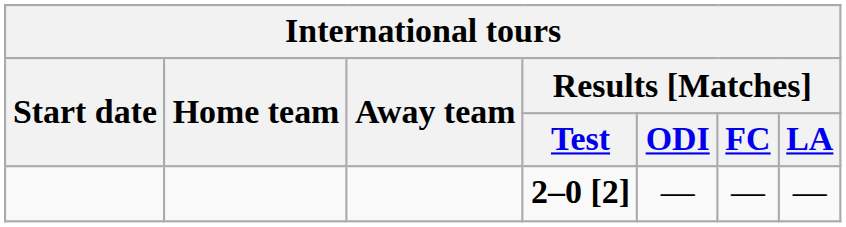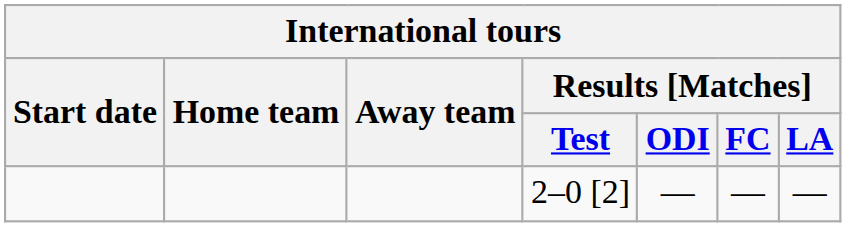(581, 192) bold -> (581, 192) normal
